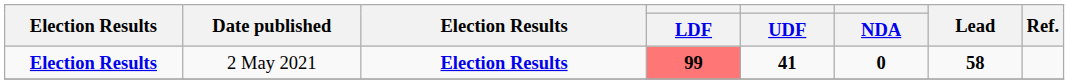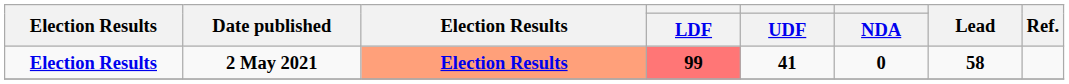(272, 62) normal -> (272, 62) bold
(504, 62) no background -> (504, 62) lightsalmon background
